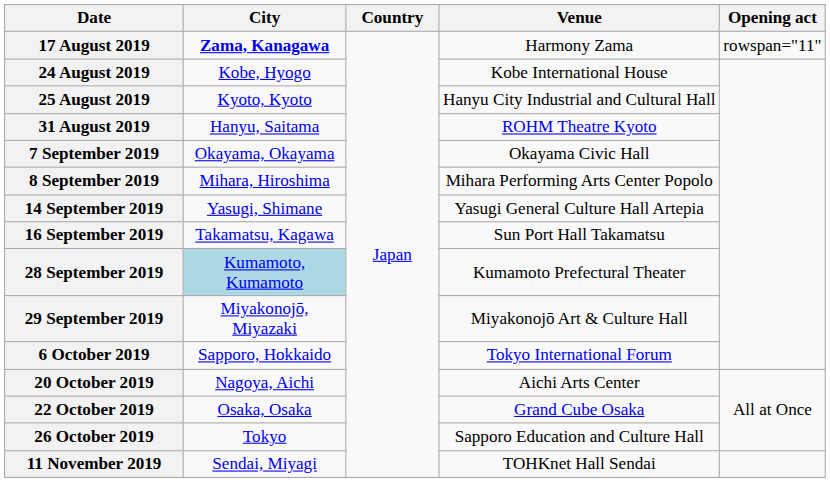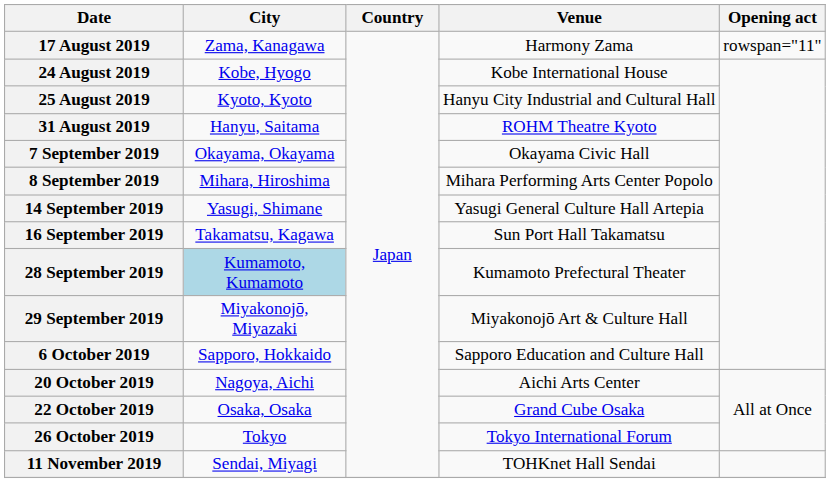(265, 45) bold -> (265, 45) normal
(579, 355) Tokyo International Forum -> (579, 355) Sapporo Education and Culture Hall
(579, 436) Sapporo Education and Culture Hall -> (579, 436) Tokyo International Forum
